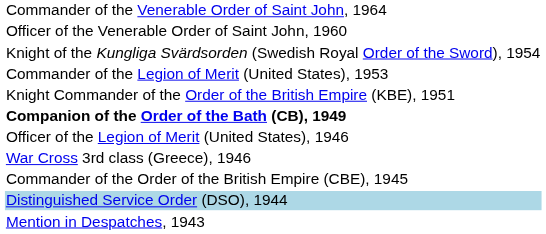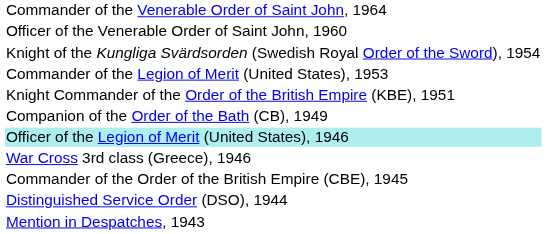(176, 116) bold -> (167, 116) normal
(177, 137) no background -> (177, 137) paleturquoise background
(147, 200) lightblue background -> (147, 200) no background
